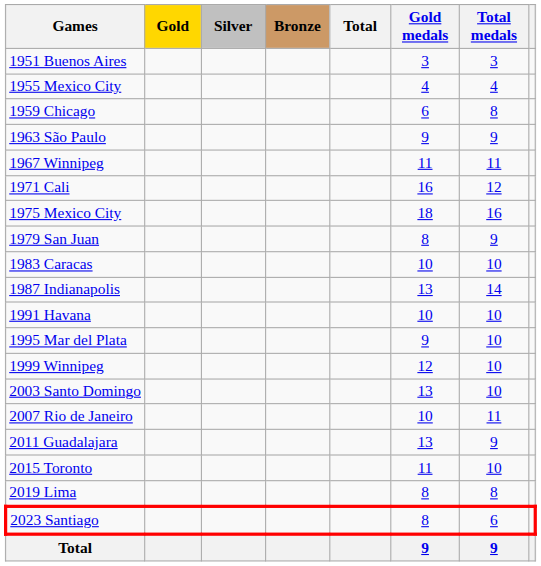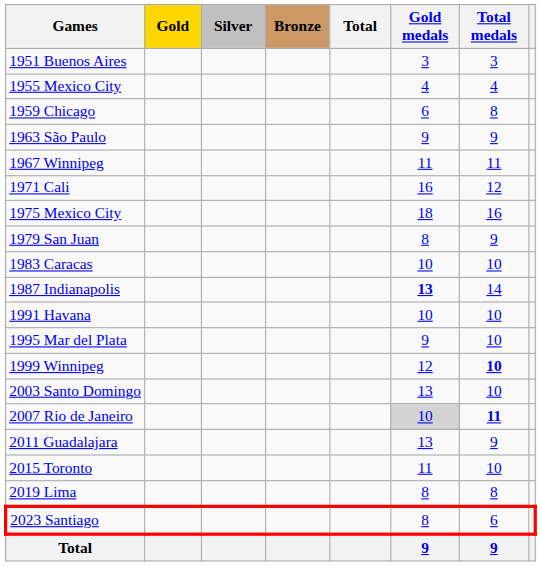(425, 289) normal -> (425, 289) bold
(494, 366) normal -> (494, 366) bold
(425, 416) no background -> (425, 416) lightgrey background
(494, 416) normal -> (494, 416) bold
